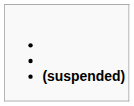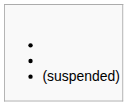(66, 61) bold -> (64, 61) normal
